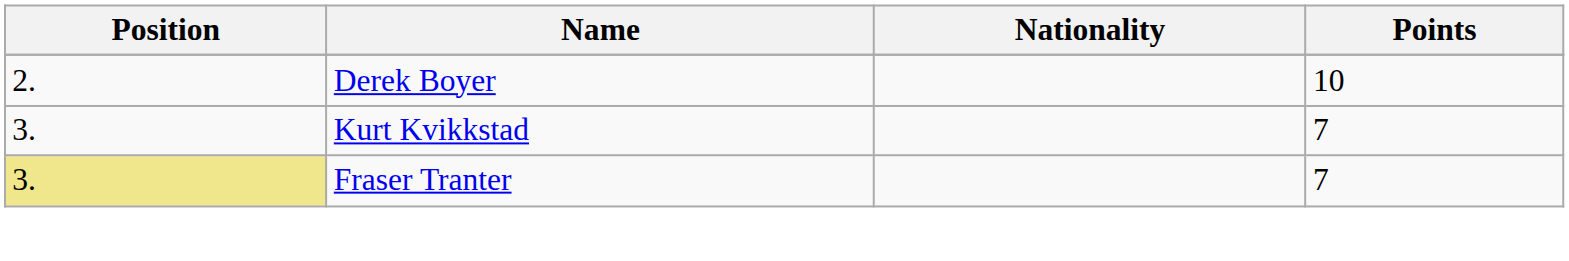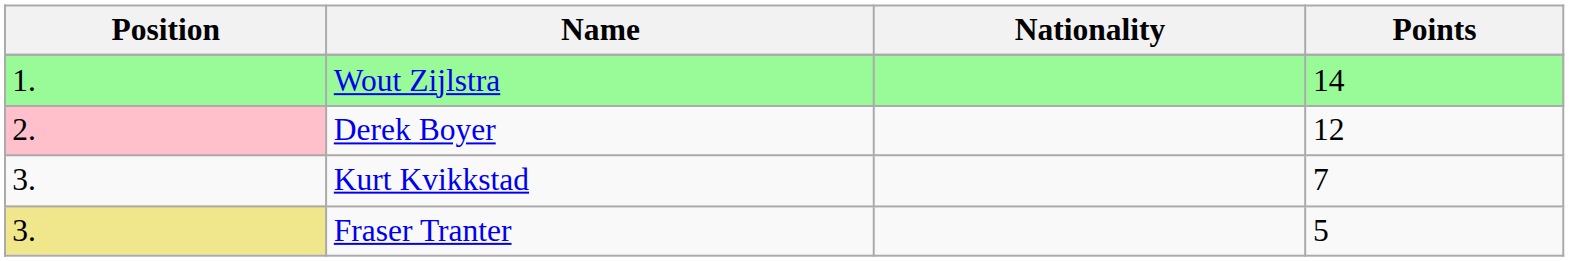+ row: (417, 80)
(24, 80) no background -> (24, 129) pink background
(1329, 80) 10 -> (1329, 129) 12
(1321, 179) 7 -> (1321, 229) 5
